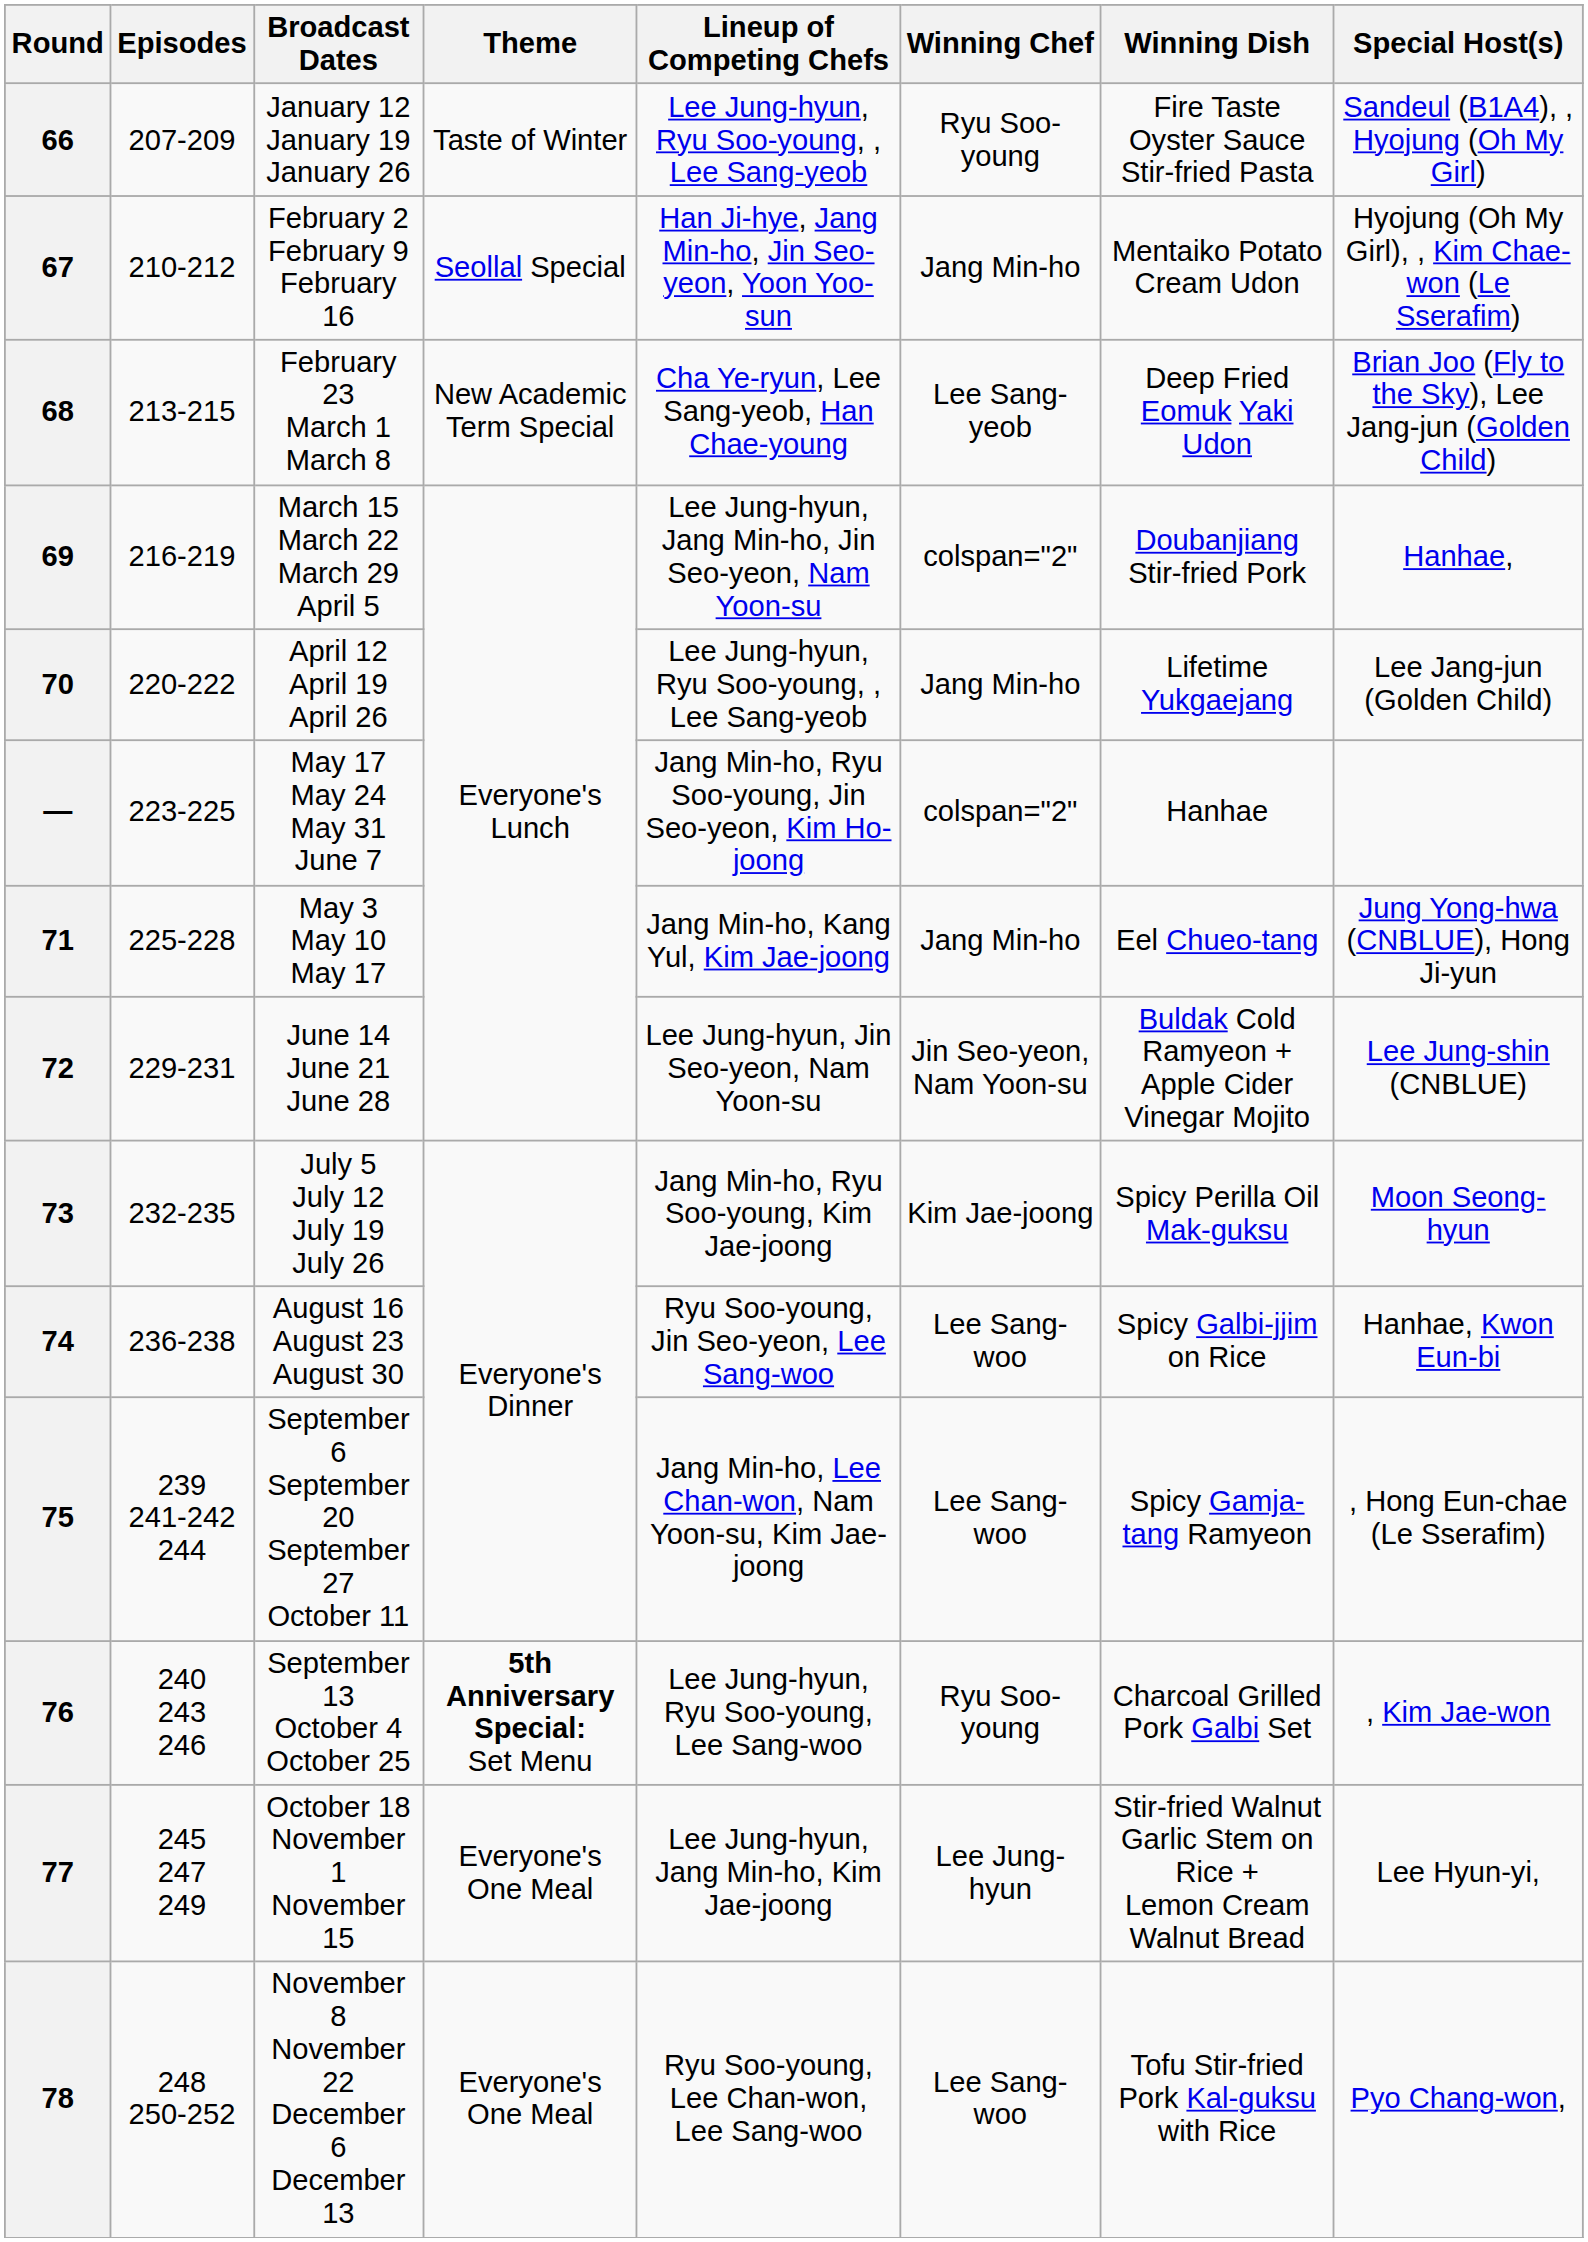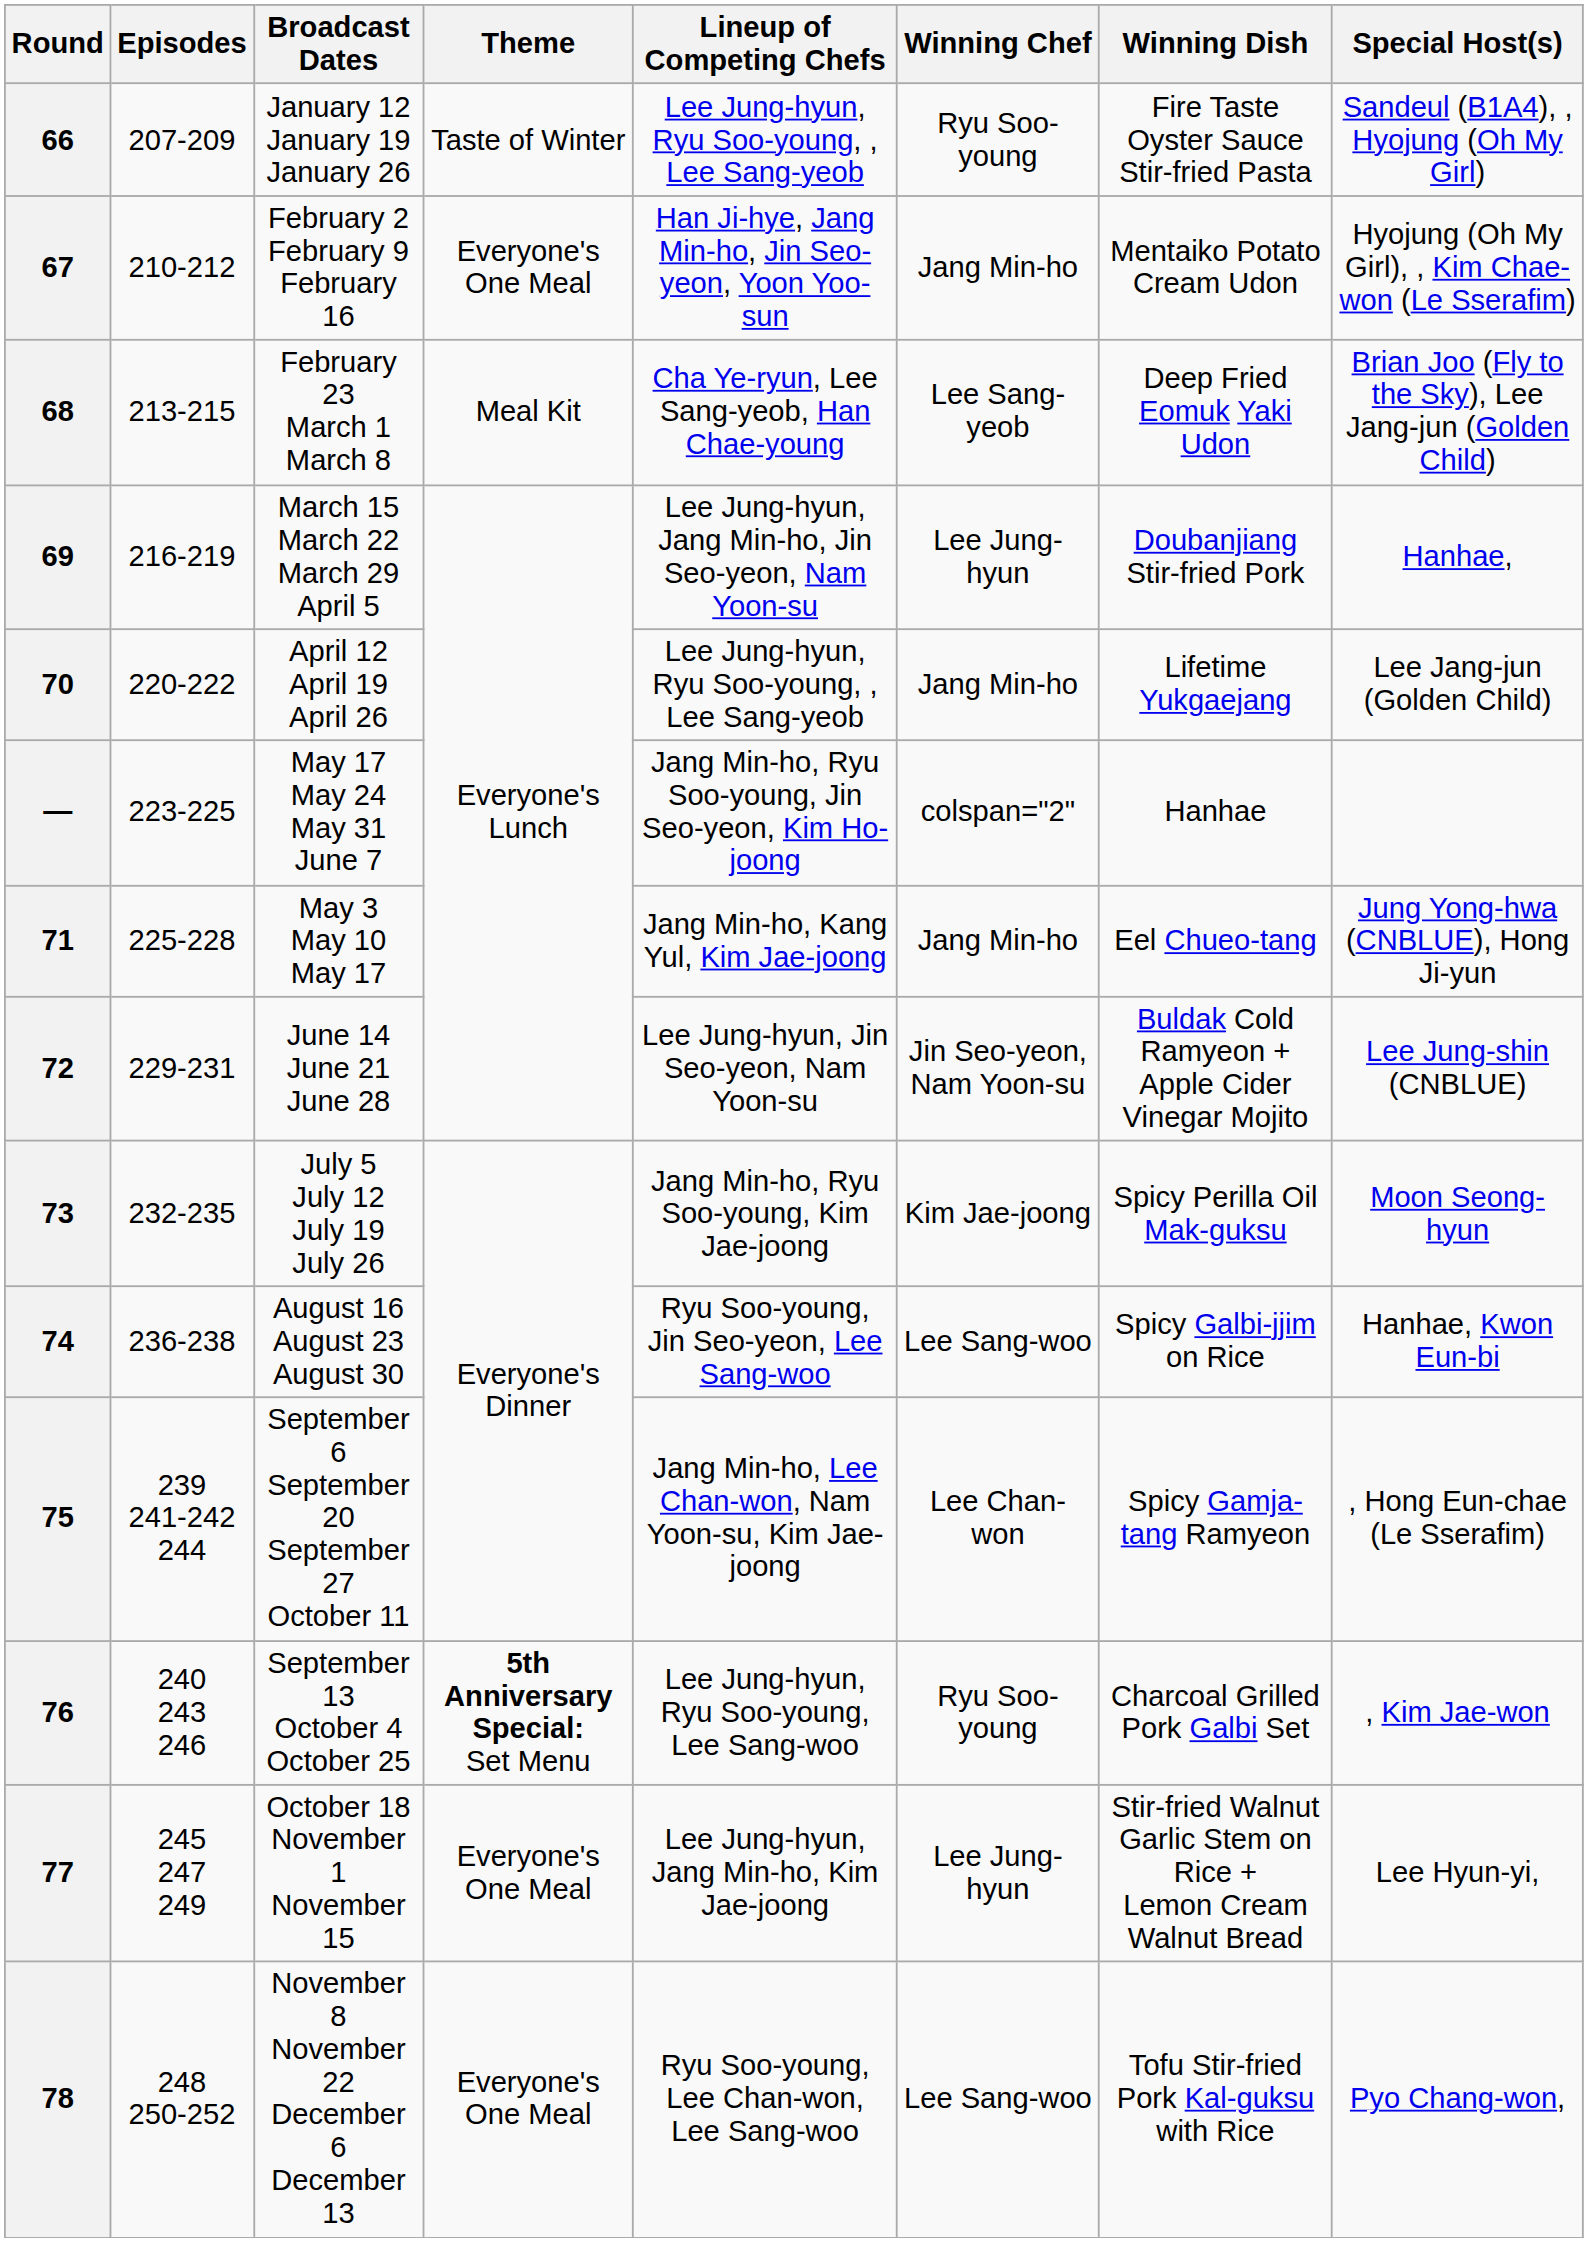(530, 267) Seollal Special -> (528, 267) Everyone's One Meal
(530, 411) New Academic Term Special -> (528, 411) Meal Kit
(1000, 556) colspan="2" -> (998, 556) Lee Jung-hyun
(1000, 1518) Lee Sang-woo -> (998, 1518) Lee Chan-won
